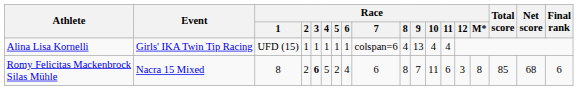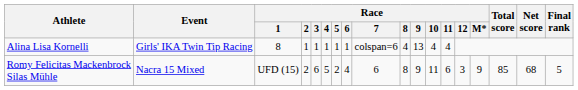(278, 47) UFD (15) -> (278, 47) 8
(278, 70) 8 -> (278, 70) UFD (15)
(316, 70) bold -> (316, 70) normal
(418, 70) 7 -> (418, 70) 9
(479, 70) 8 -> (479, 70) 9
(559, 70) 6 -> (559, 70) 5
